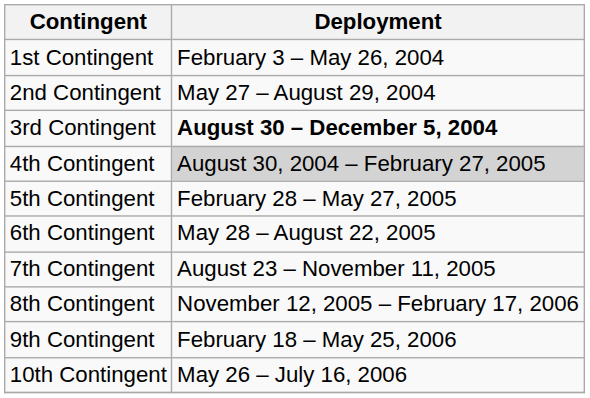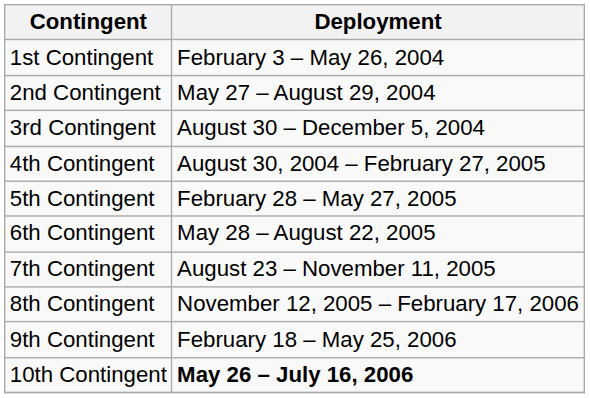(337, 127) bold -> (331, 127) normal
(361, 163) lightgrey background -> (361, 163) no background
(292, 374) normal -> (295, 374) bold
